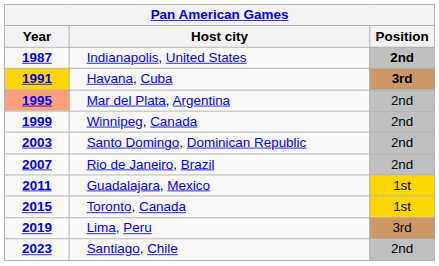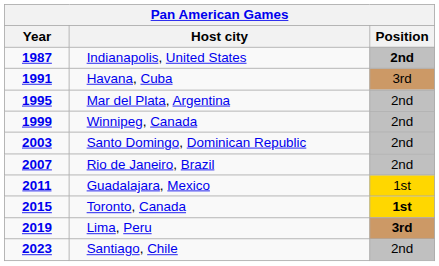(37, 79) gold background -> (37, 79) no background
(402, 79) bold -> (402, 79) normal
(37, 100) lightsalmon background -> (37, 100) no background
(402, 206) normal -> (402, 206) bold
(402, 228) normal -> (402, 228) bold
